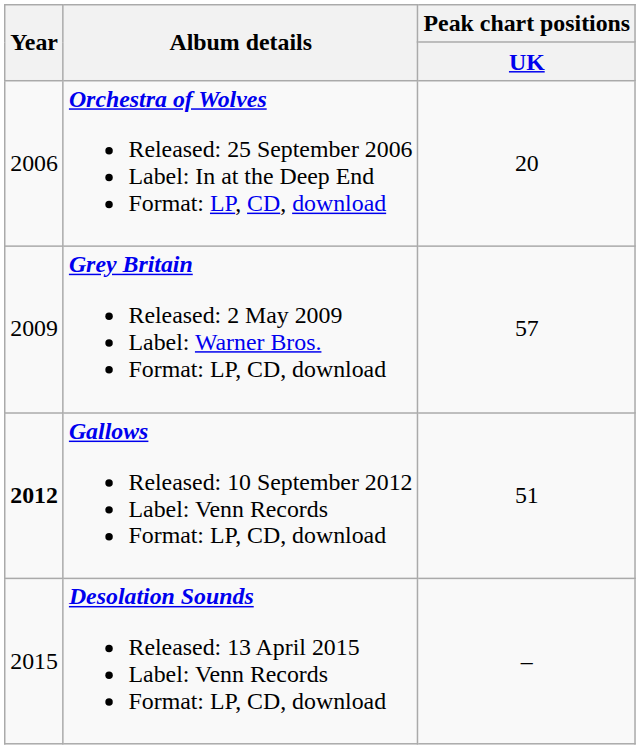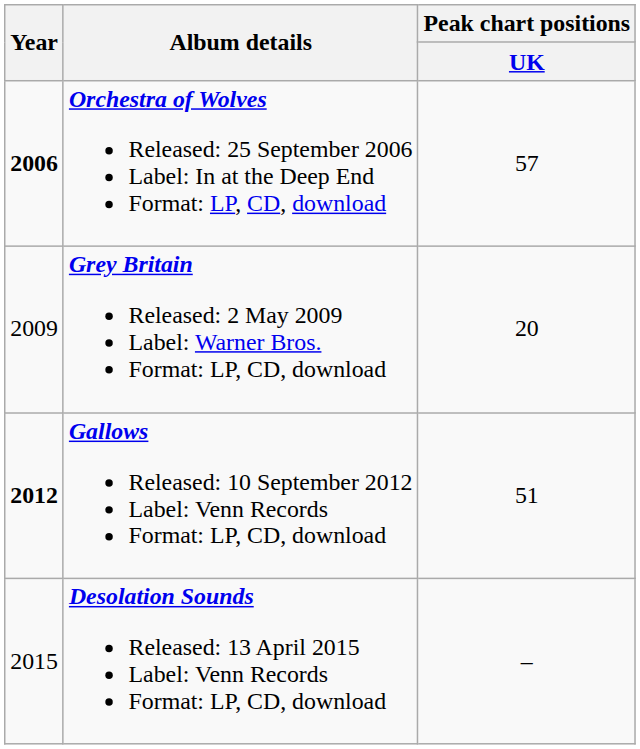(34, 163) normal -> (34, 163) bold
(527, 163) 20 -> (527, 163) 57
(527, 329) 57 -> (527, 329) 20
